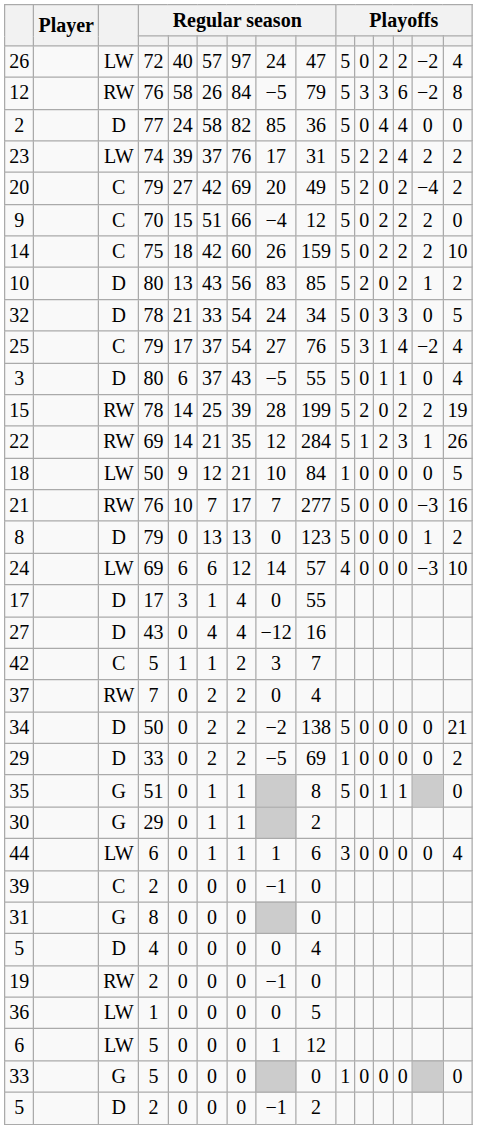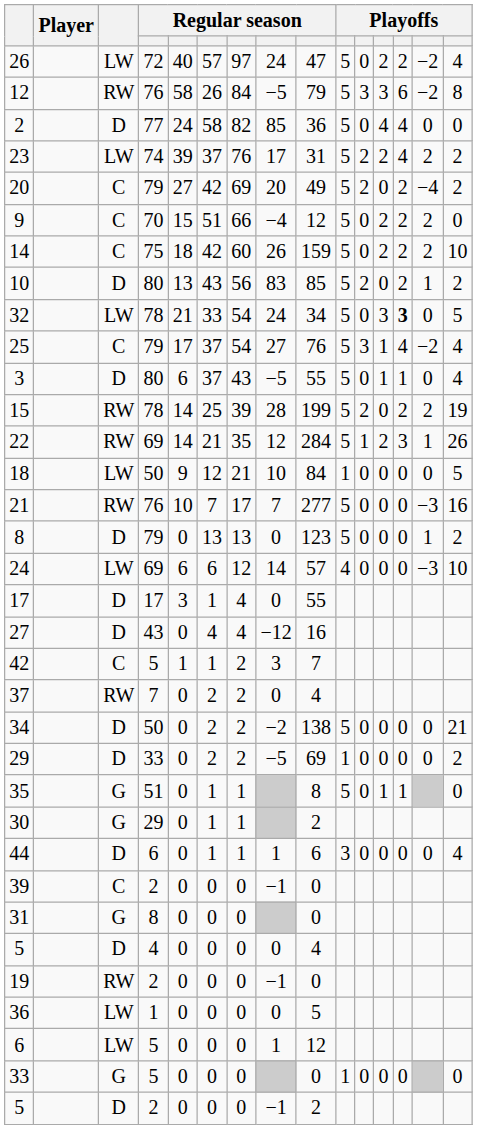(119, 315) D -> (119, 315) LW
(403, 315) normal -> (403, 315) bold
(119, 854) LW -> (119, 854) D
